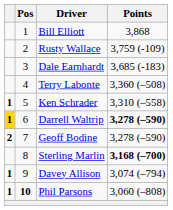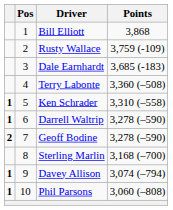(10, 120) gold background -> (10, 120) no background
(138, 120) bold -> (138, 120) normal
(138, 155) bold -> (138, 155) normal
(25, 191) bold -> (25, 191) normal
